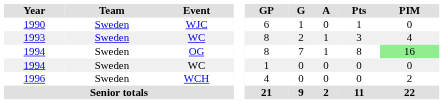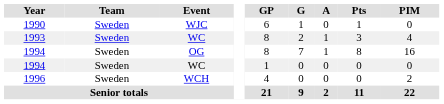(410, 51) lightgreen background -> (410, 51) no background
